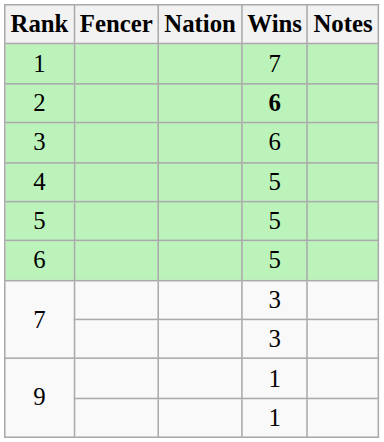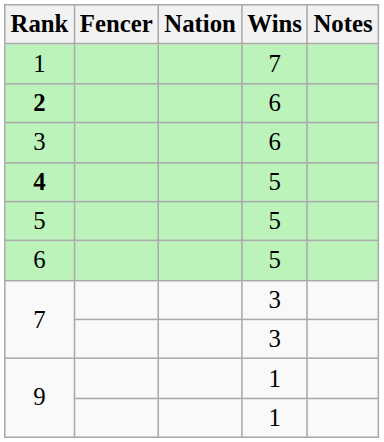(39, 102) normal -> (39, 102) bold
(275, 102) bold -> (275, 102) normal
(39, 181) normal -> (39, 181) bold
